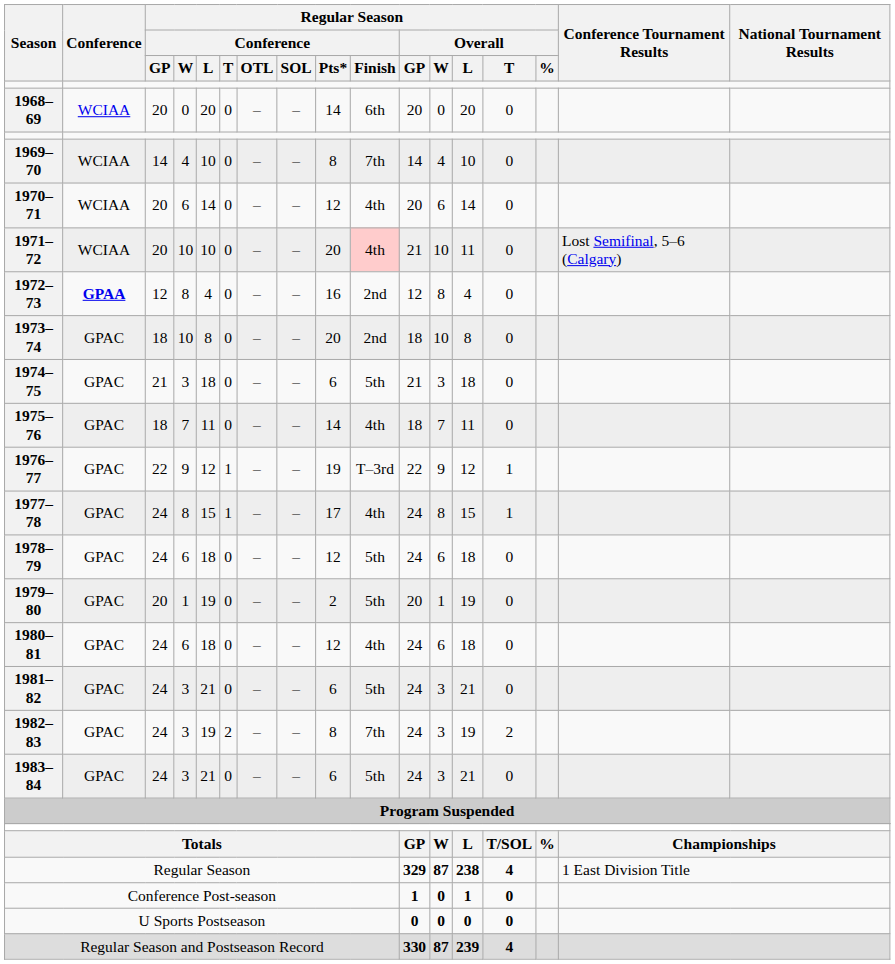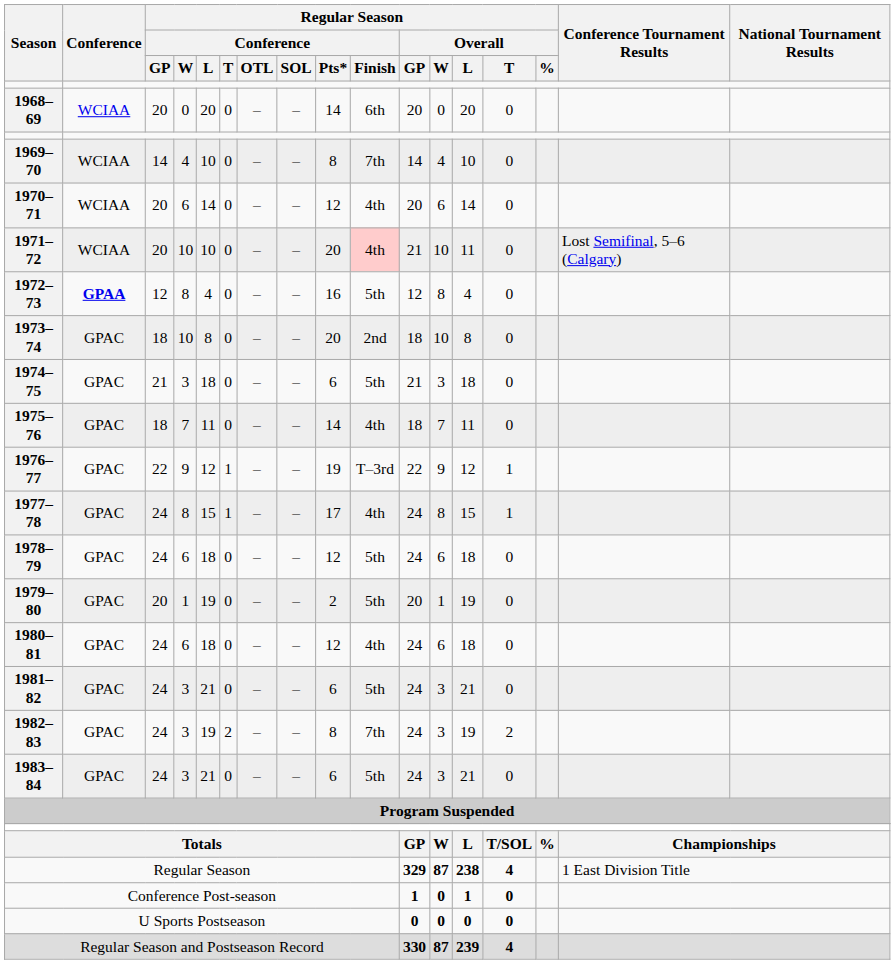(375, 293) 2nd -> (375, 293) 5th
